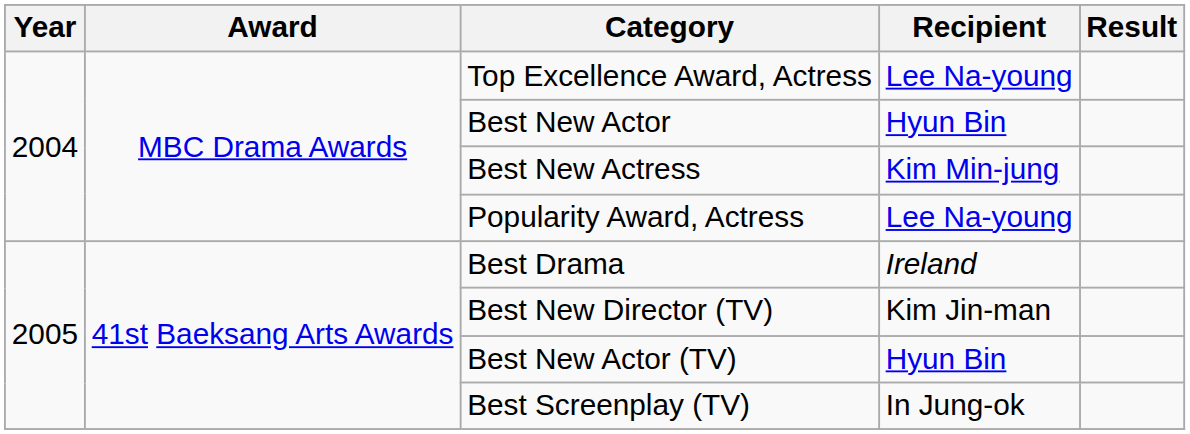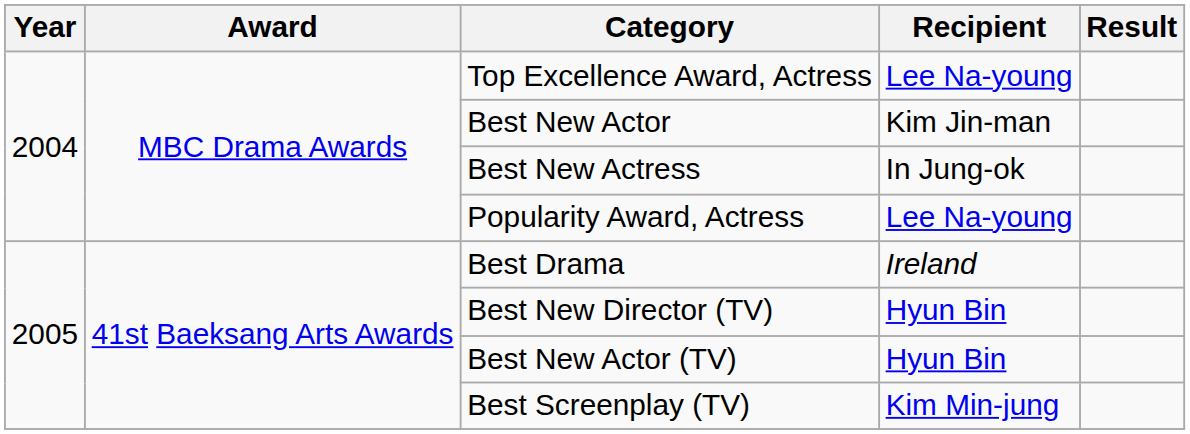(946, 122) Hyun Bin -> (968, 122) Kim Jin-man
(972, 169) Kim Min-jung -> (955, 169) In Jung-ok
(968, 311) Kim Jin-man -> (946, 311) Hyun Bin
(955, 405) In Jung-ok -> (972, 405) Kim Min-jung
